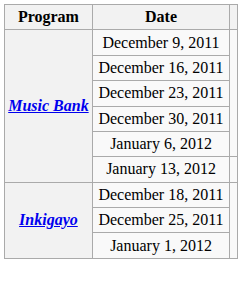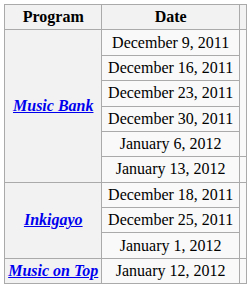+ row: (171, 270)
